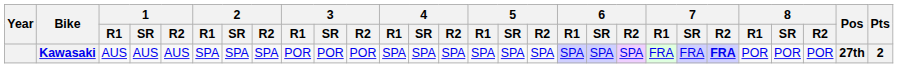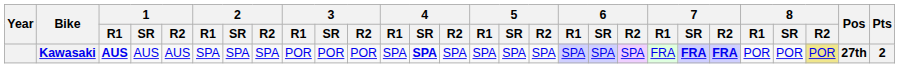(114, 54) normal -> (115, 54) bold
(424, 54) normal -> (425, 54) bold
(692, 54) normal -> (694, 54) bold
(820, 54) no background -> (822, 54) khaki background
